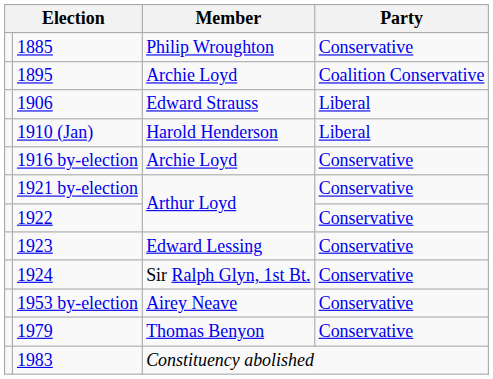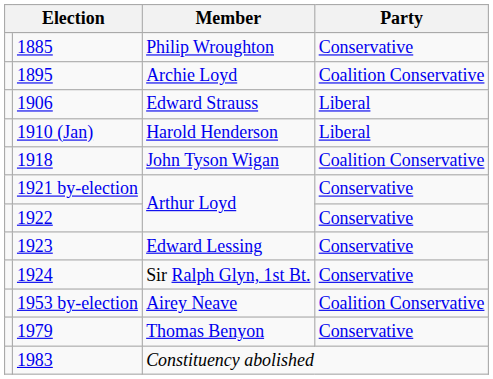- row: (77, 160)
+ row: (35, 160)
(366, 302) Conservative -> (402, 302) Coalition Conservative
